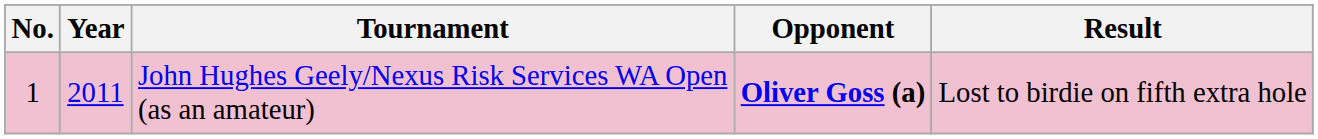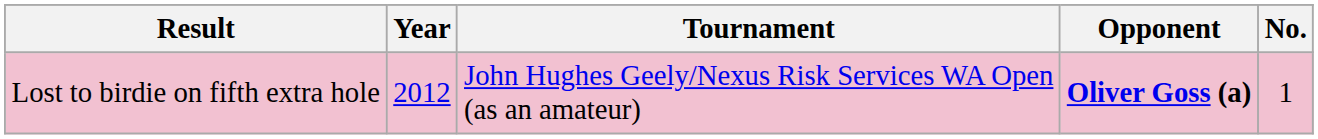columns swapped: (33, 28) <-> (1123, 28)
(95, 92) 2011 -> (422, 92) 2012
